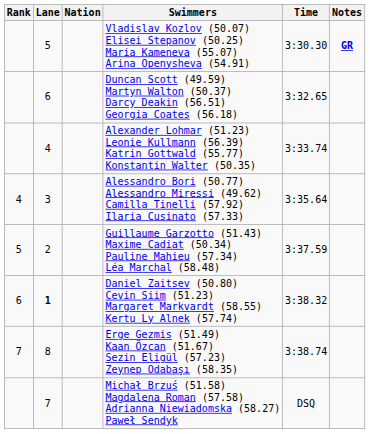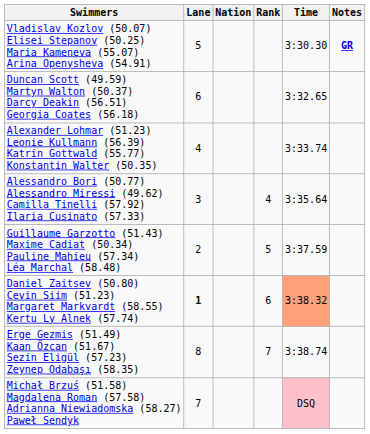columns swapped: (19, 13) <-> (193, 13)
(306, 301) no background -> (306, 301) lightsalmon background
(306, 403) no background -> (306, 403) pink background
